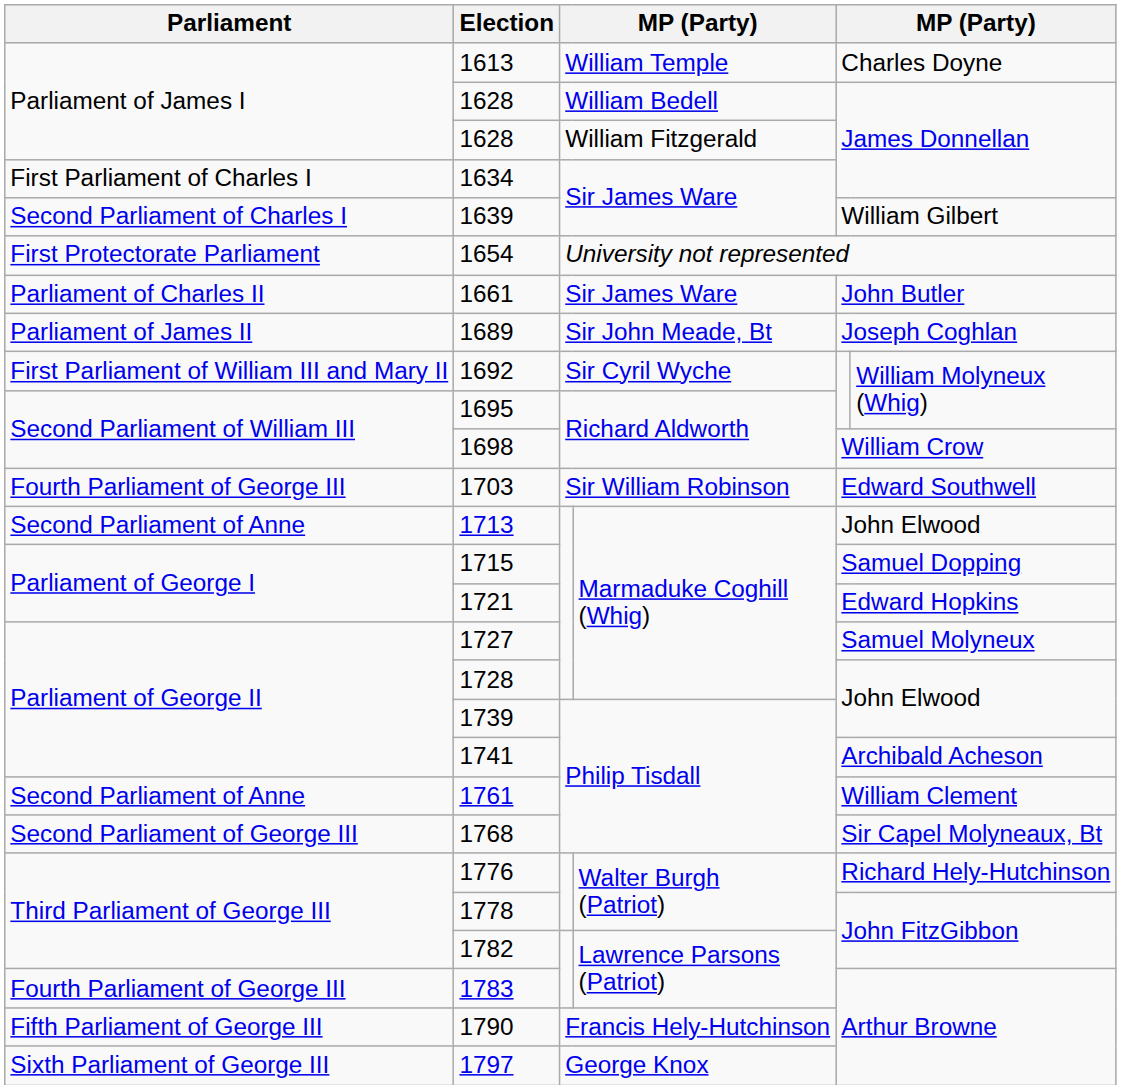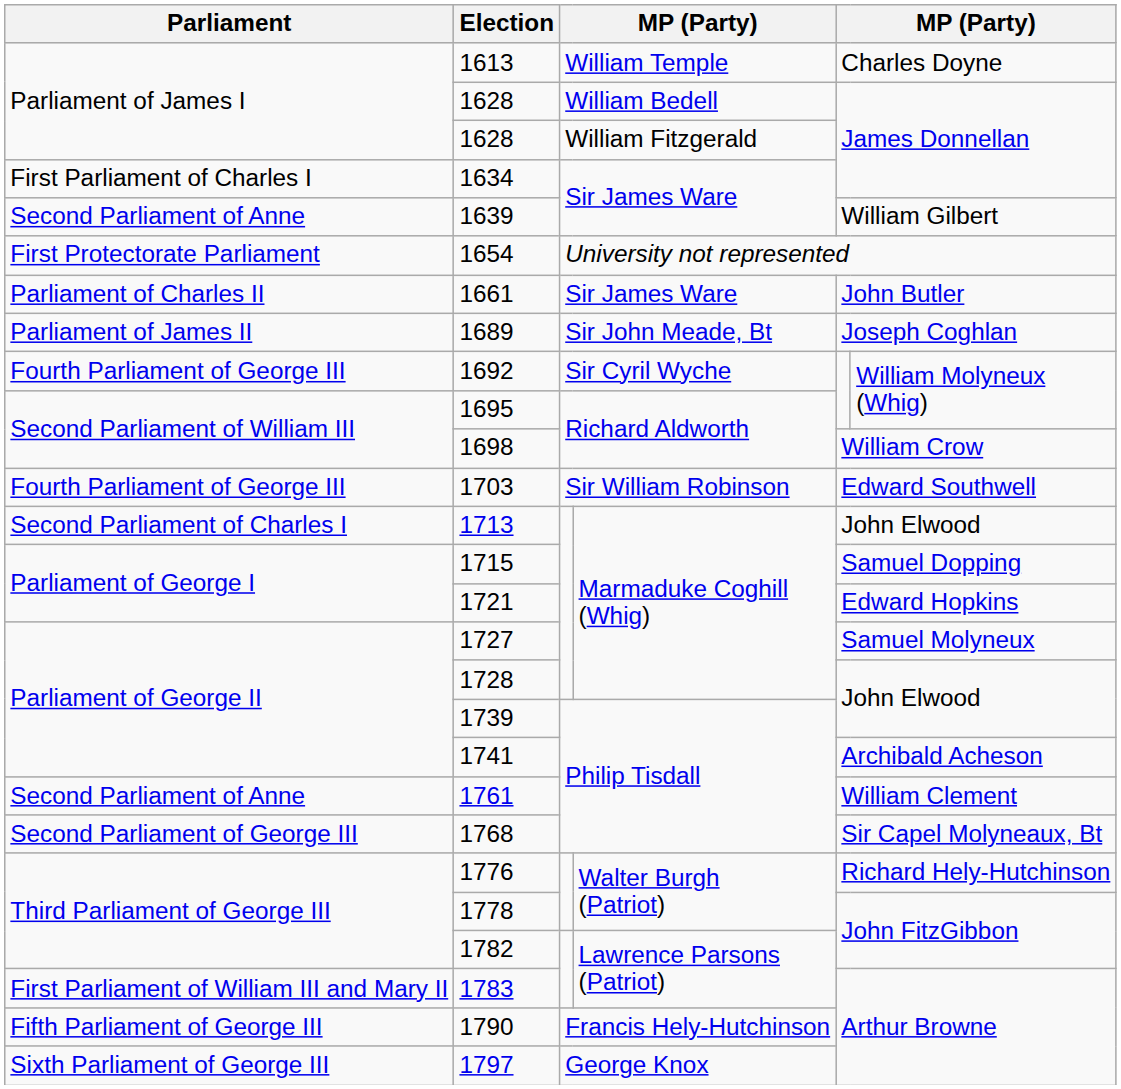(179, 216) Second Parliament of Charles I -> (158, 216) Second Parliament of Anne
(229, 370) First Parliament of William III and Mary II -> (178, 370) Fourth Parliament of George III
(158, 525) Second Parliament of Anne -> (179, 525) Second Parliament of Charles I
(178, 988) Fourth Parliament of George III -> (229, 988) First Parliament of William III and Mary II
